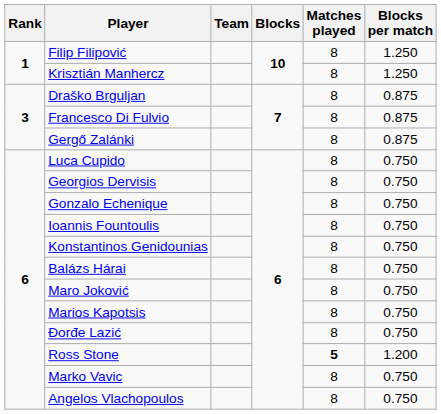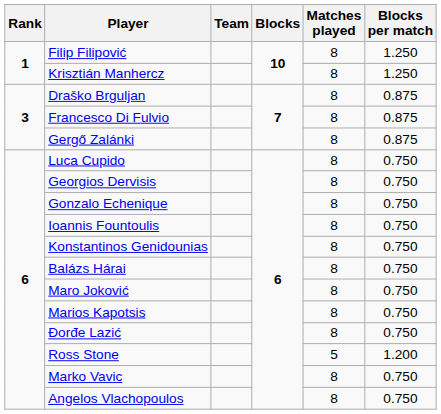(334, 355) bold -> (334, 355) normal
